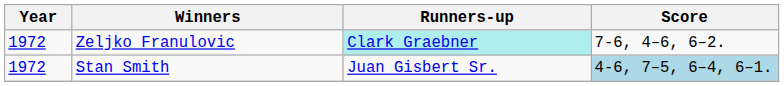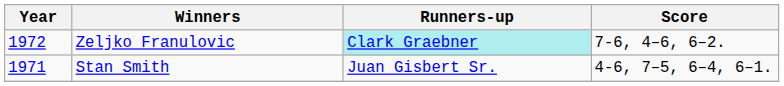(27, 68) 1972 -> (27, 68) 1971
(684, 68) lightblue background -> (684, 68) no background
